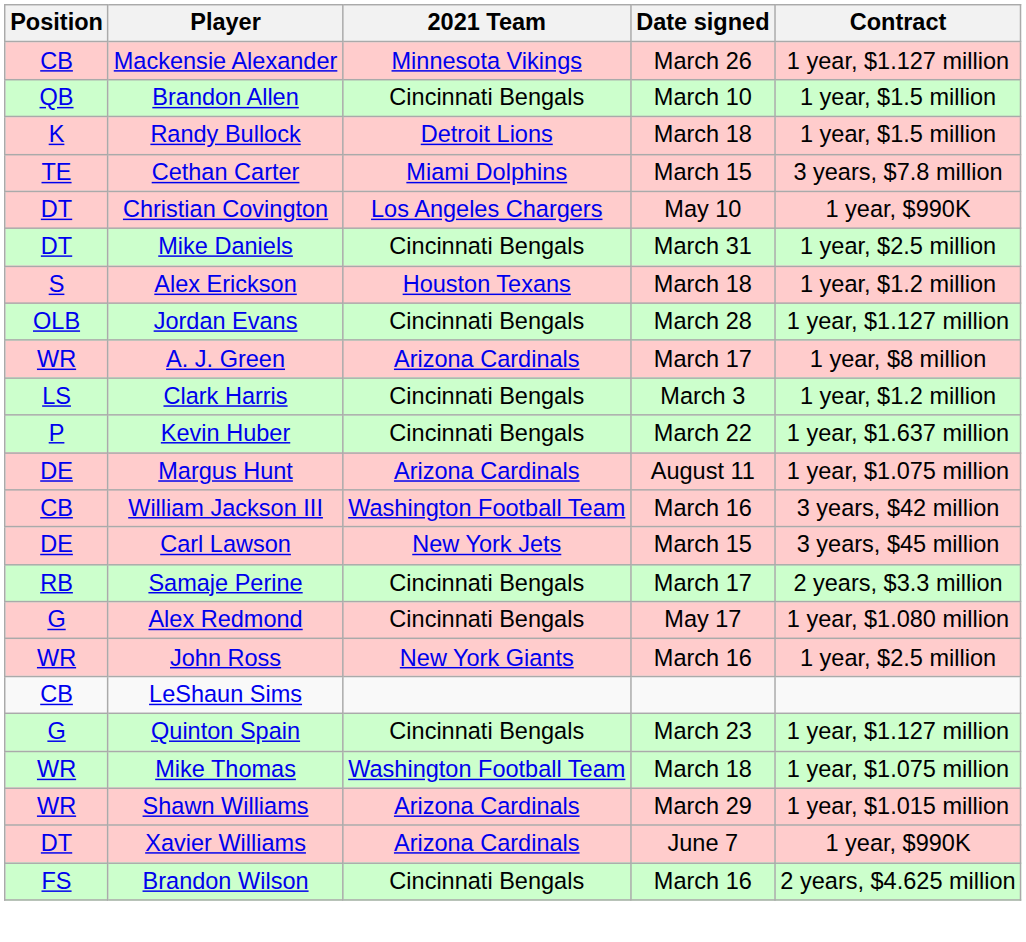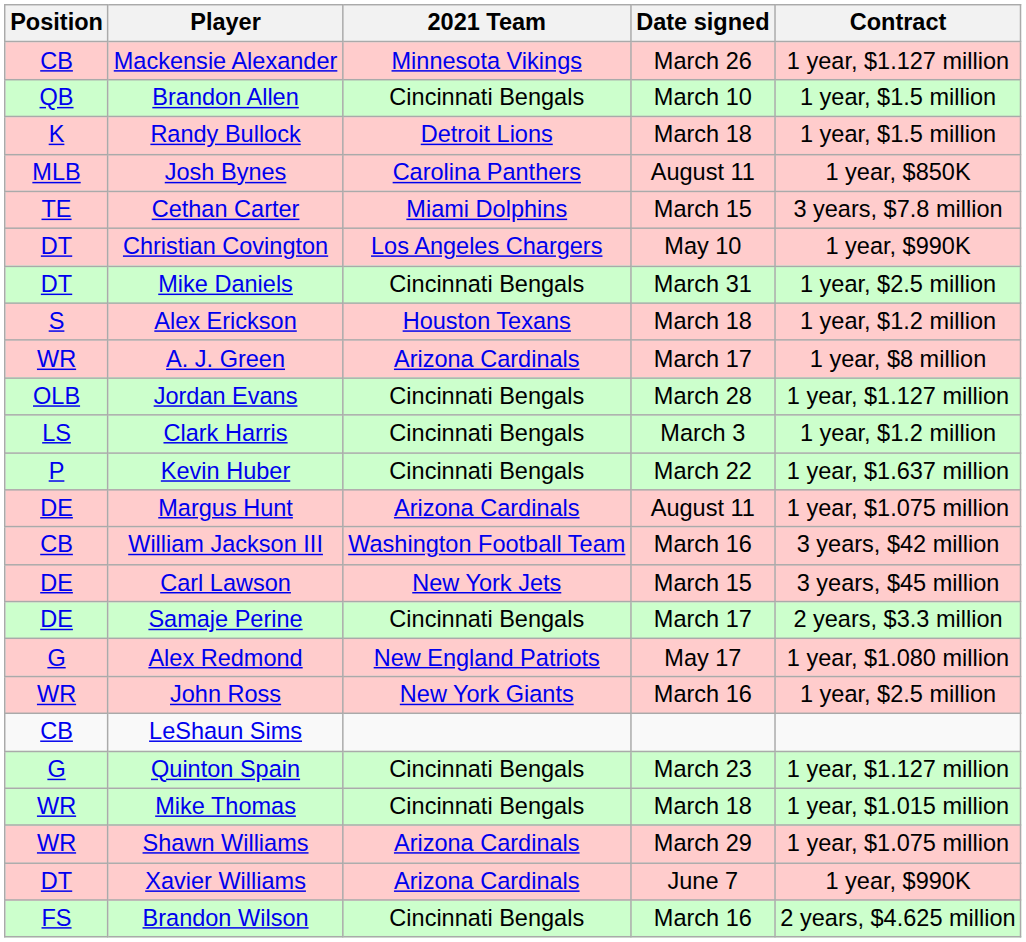+ row: (226, 172)
rows swapped: (226, 321) <-> (226, 358)
(57, 582) RB -> (57, 619) DE
(487, 619) Cincinnati Bengals -> (487, 657) New England Patriots
(487, 769) Washington Football Team -> (487, 806) Cincinnati Bengals
(898, 769) 1 year, $1.075 million -> (898, 806) 1 year, $1.015 million
(898, 806) 1 year, $1.015 million -> (898, 843) 1 year, $1.075 million
